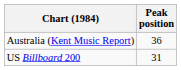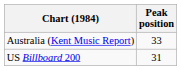(157, 40) 36 -> (157, 40) 33
